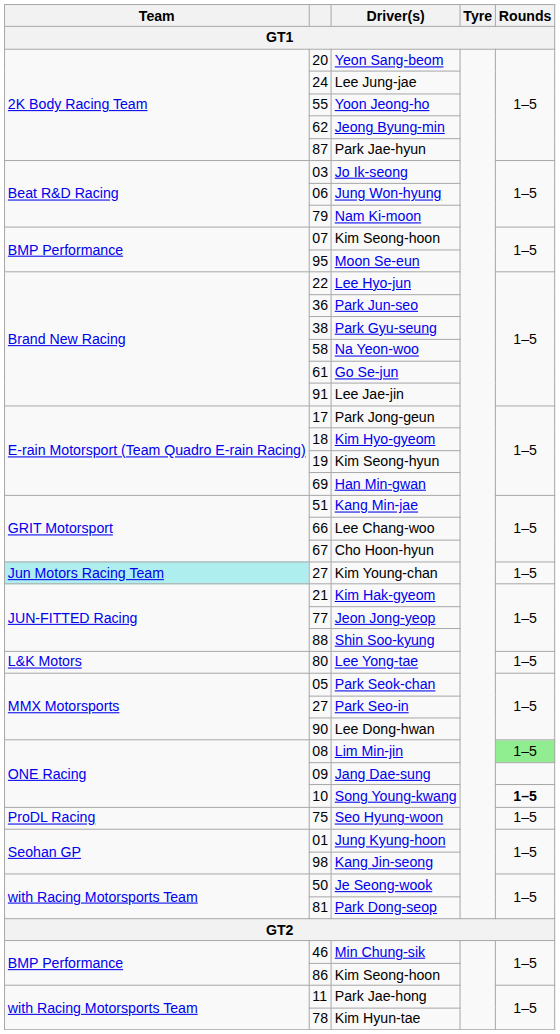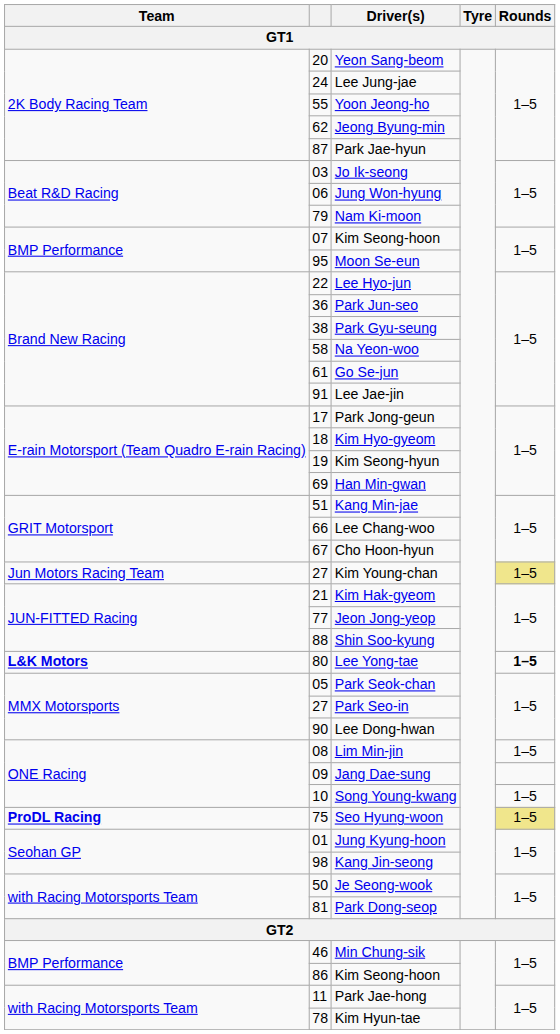(86, 573) paleturquoise background -> (86, 573) no background
(525, 573) no background -> (525, 573) khaki background
(45, 662) normal -> (48, 662) bold
(525, 662) normal -> (525, 662) bold
(525, 751) lightgreen background -> (525, 751) no background
(525, 796) bold -> (525, 796) normal
(52, 818) normal -> (54, 818) bold
(525, 818) no background -> (525, 818) khaki background
